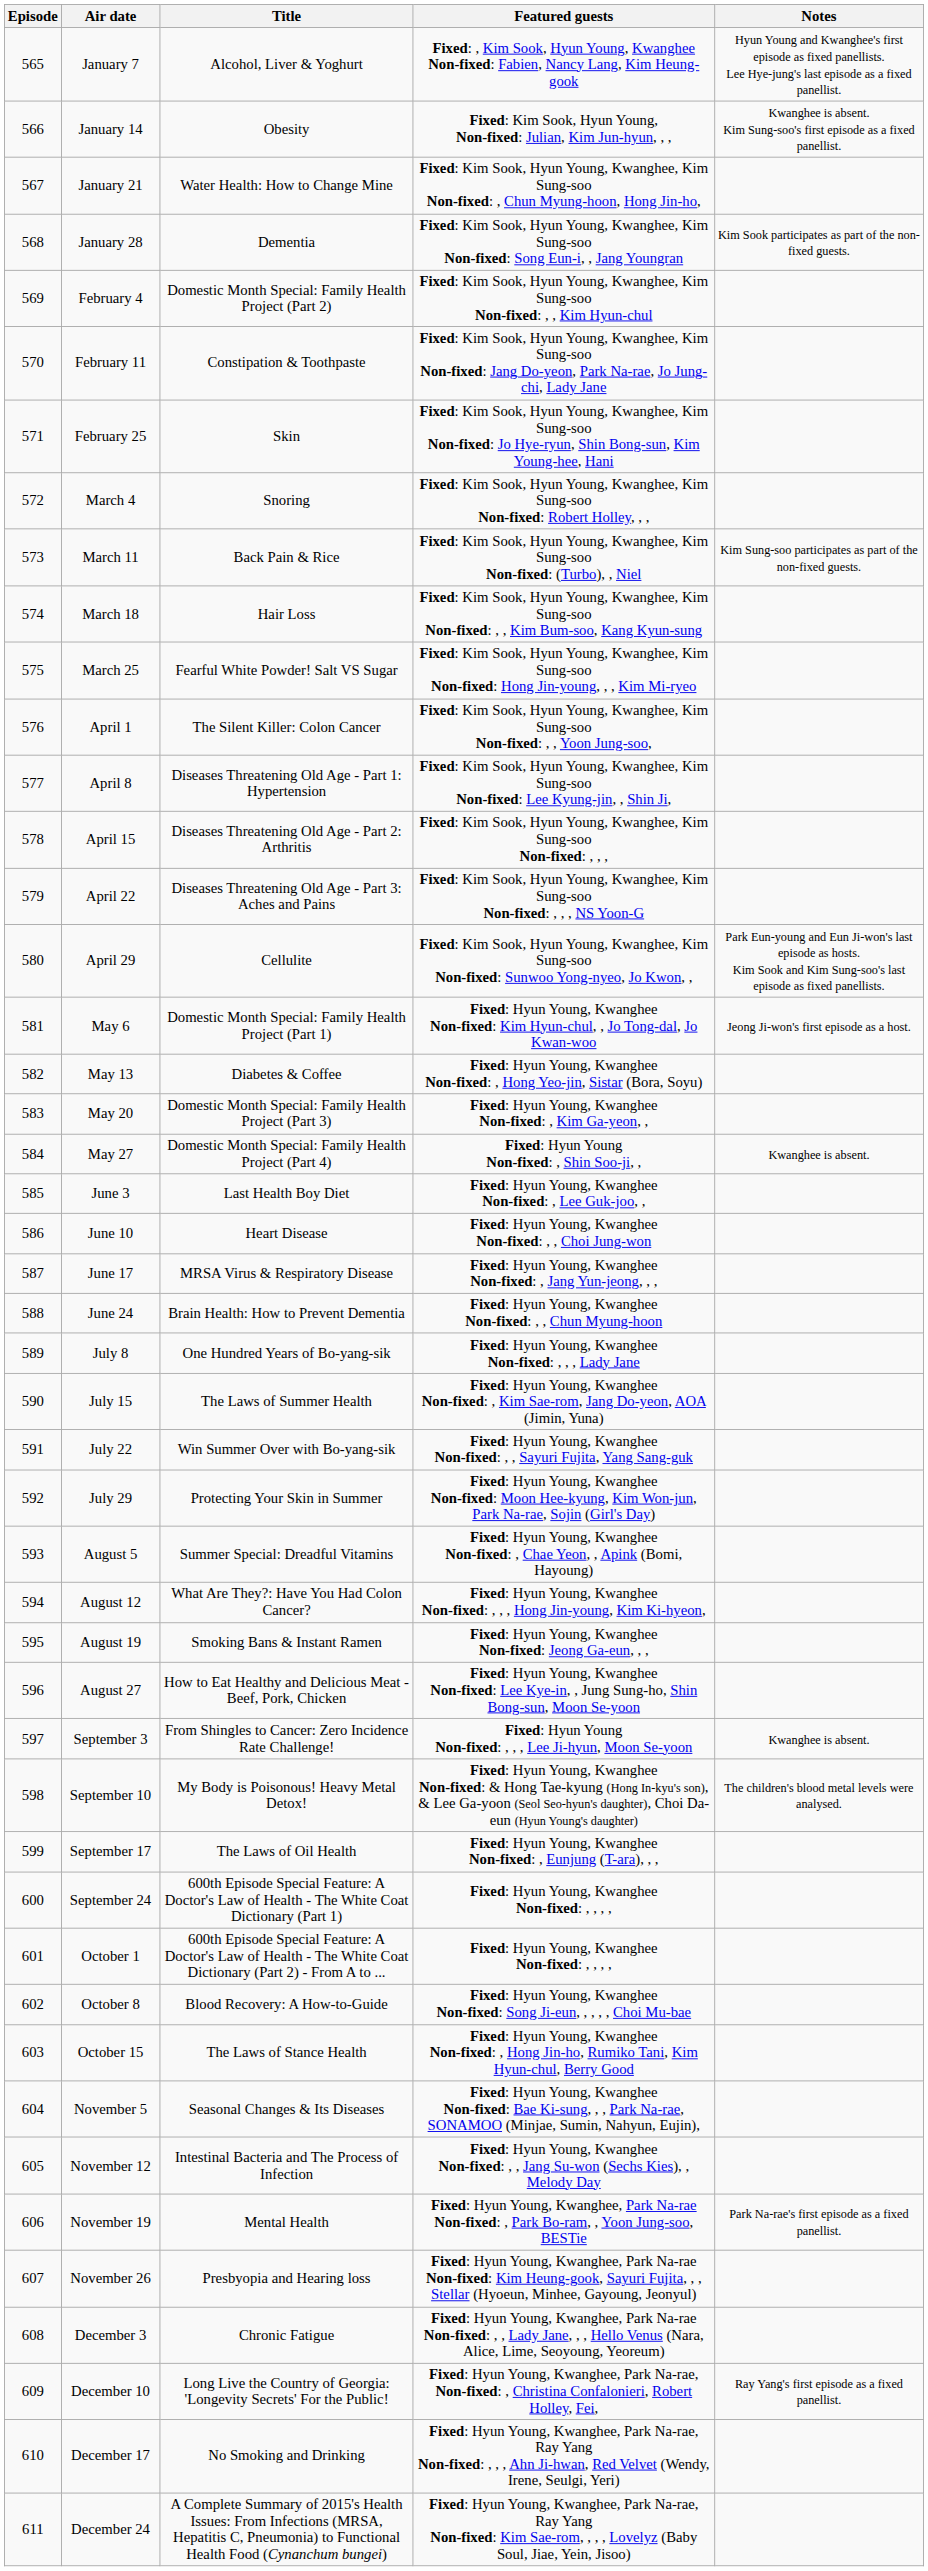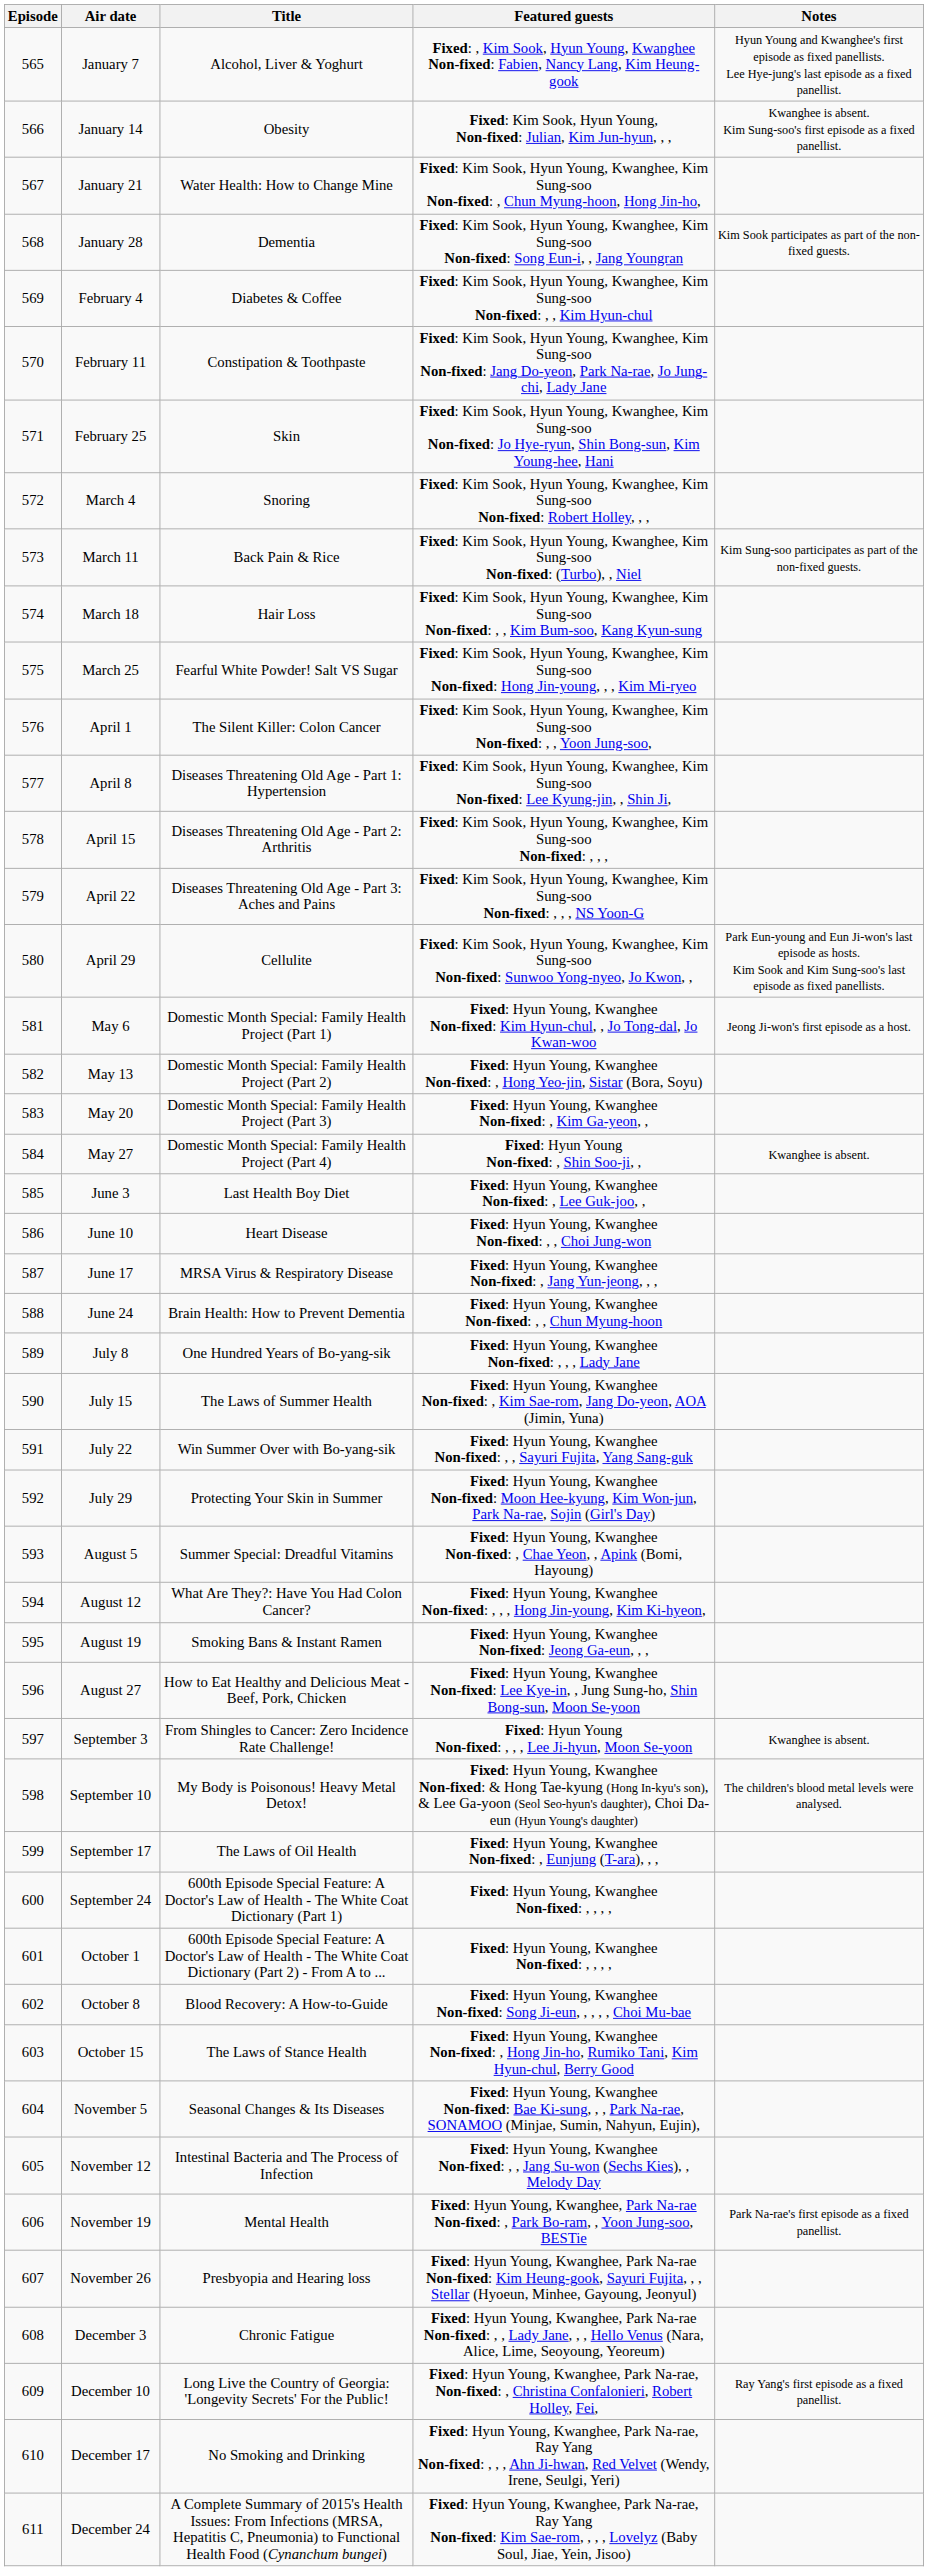(287, 298) Domestic Month Special: Family Health Project (Part 2) -> (287, 298) Diabetes & Coffee
(287, 1073) Diabetes & Coffee -> (287, 1073) Domestic Month Special: Family Health Project (Part 2)
